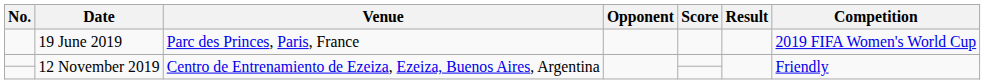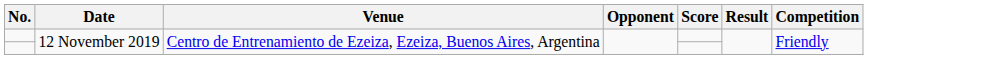- row: (80, 41)
